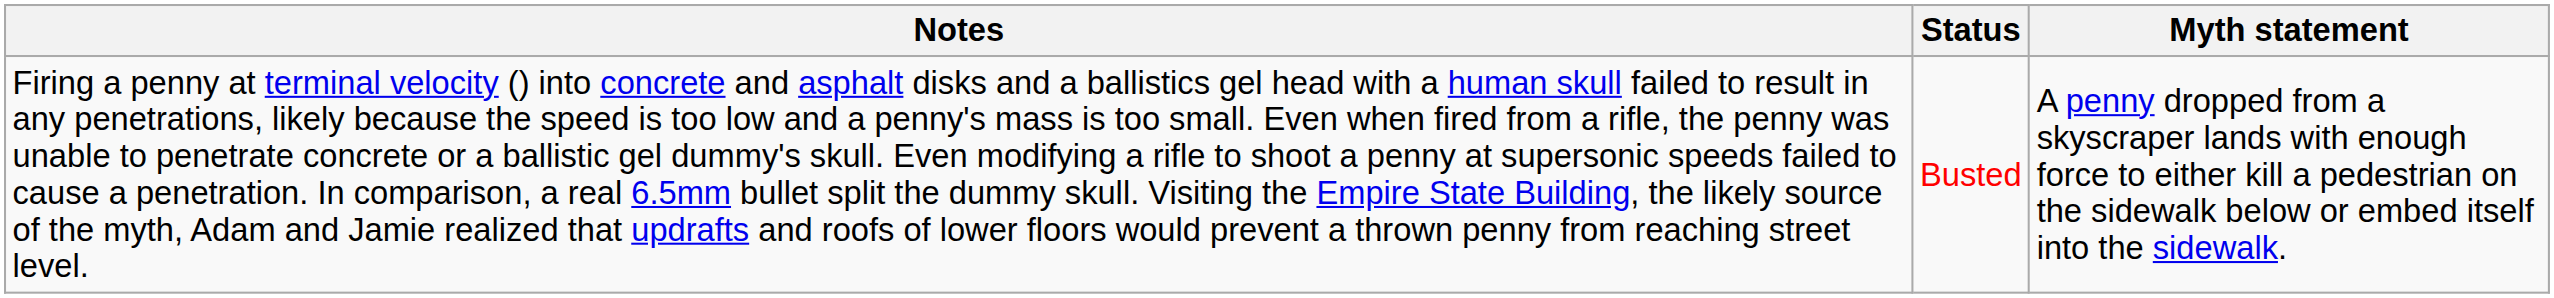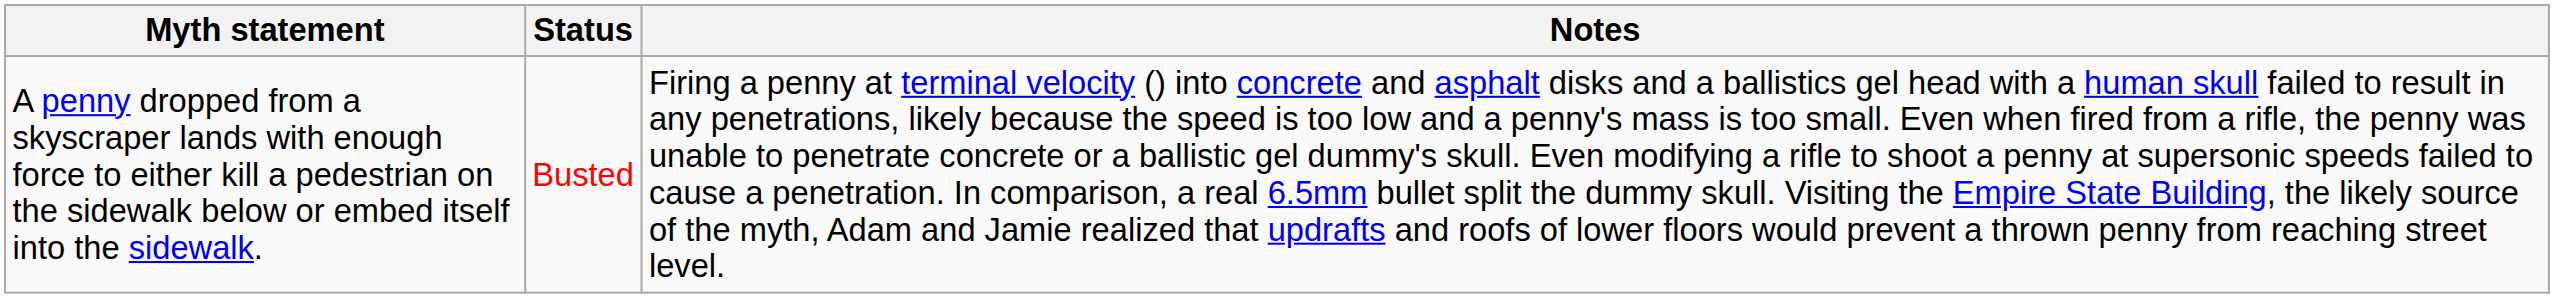columns swapped: (2289, 30) <-> (959, 30)
